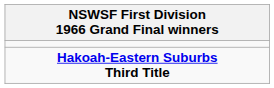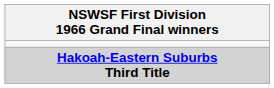(137, 65) no background -> (137, 65) lightgrey background
